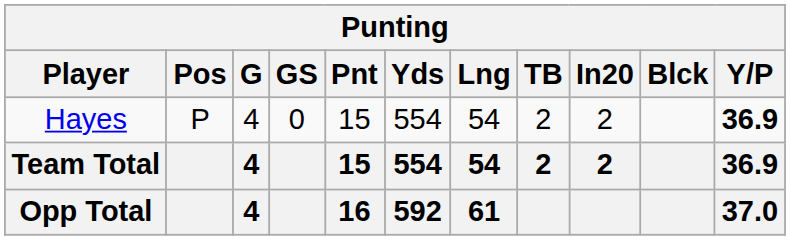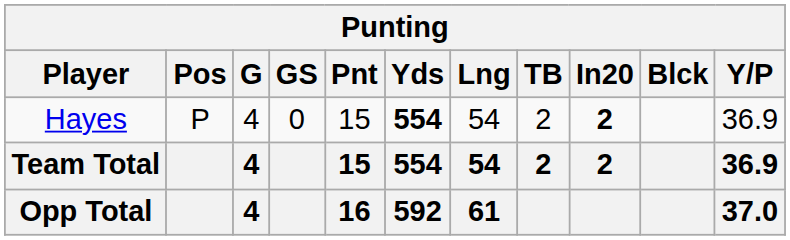(418, 119) normal -> (418, 119) bold
(605, 119) normal -> (605, 119) bold
(750, 119) bold -> (750, 119) normal
